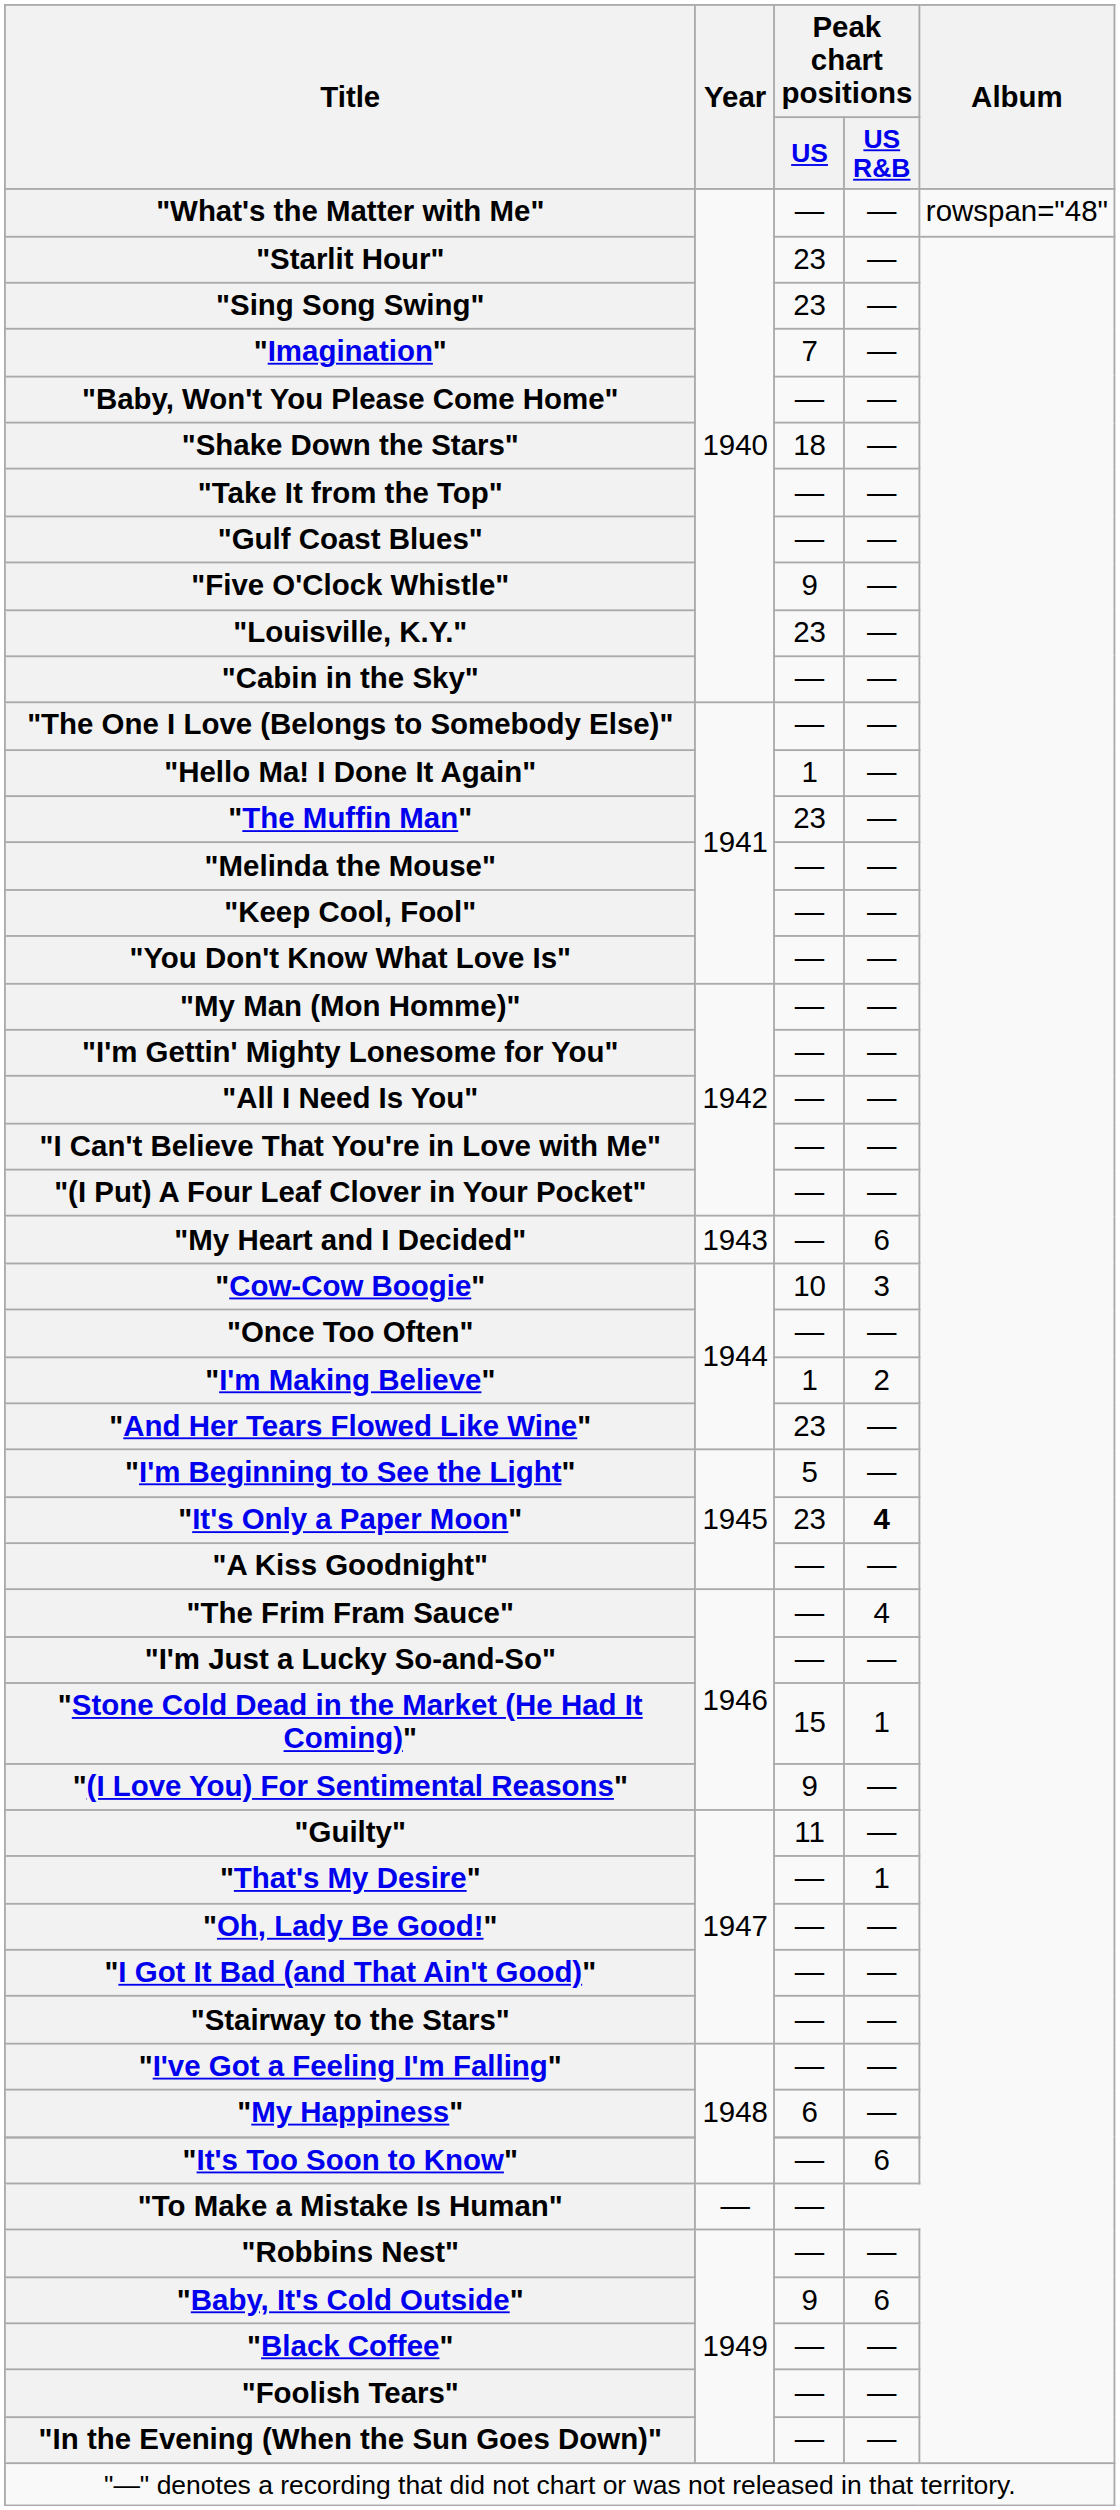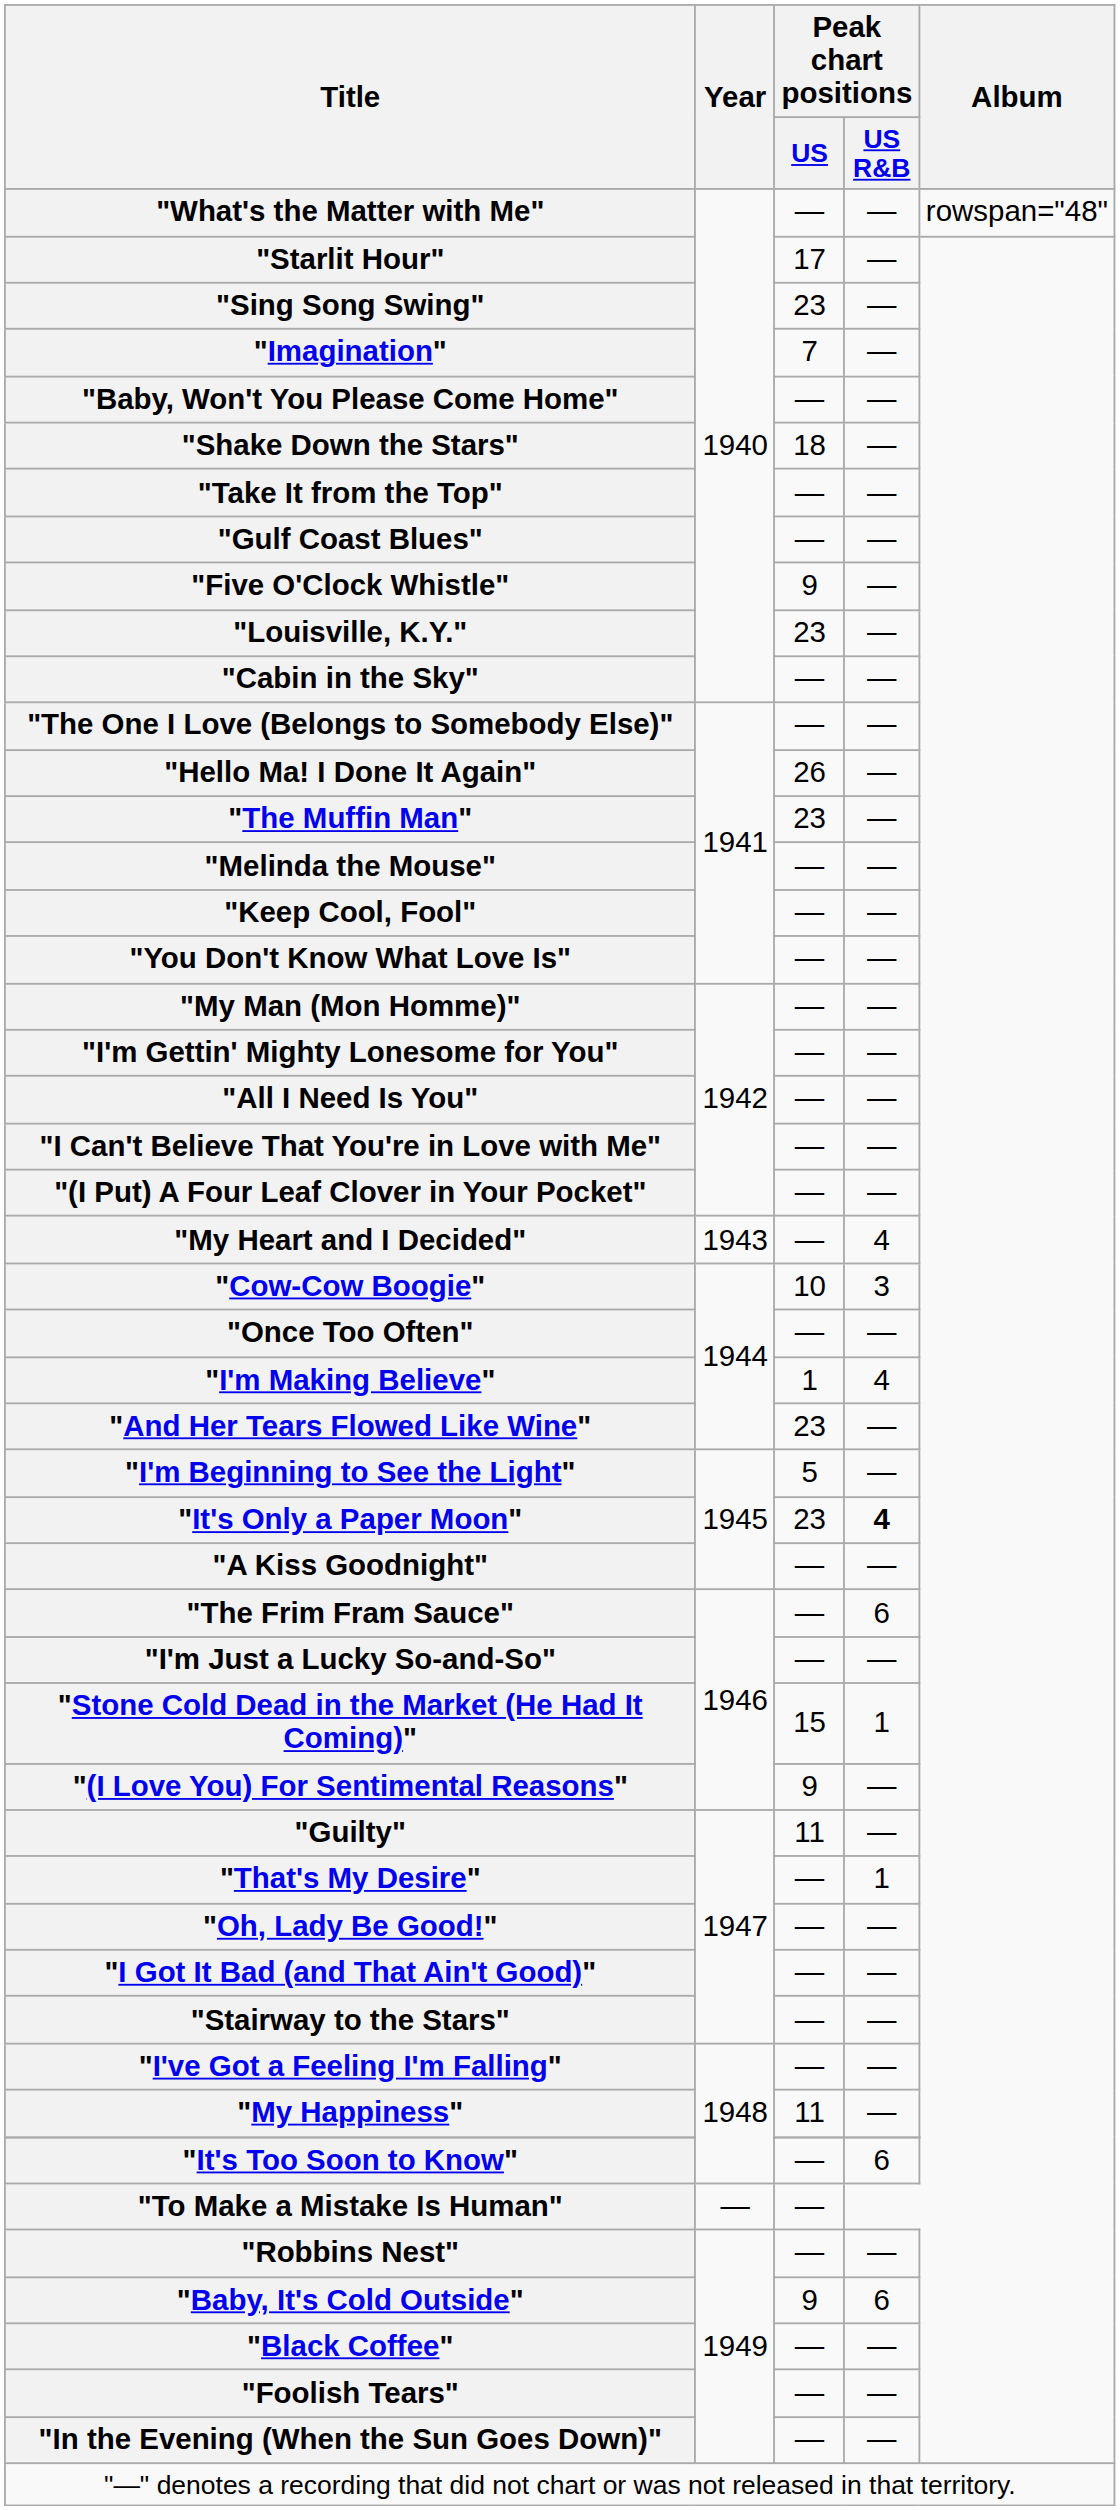(810, 258) 23 -> (810, 258) 17
(810, 772) 1 -> (810, 772) 26
(882, 1239) 6 -> (882, 1239) 4
(882, 1379) 2 -> (882, 1379) 4
(882, 1612) 4 -> (882, 1612) 6
(810, 2112) 6 -> (810, 2112) 11
